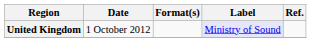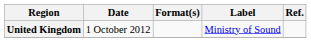(243, 29) lavender background -> (243, 29) no background
